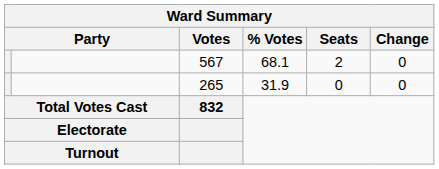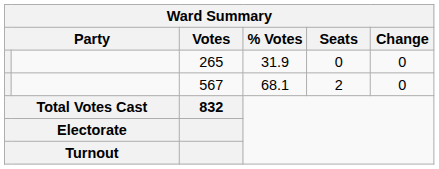rows swapped: (211, 62) <-> (211, 85)
